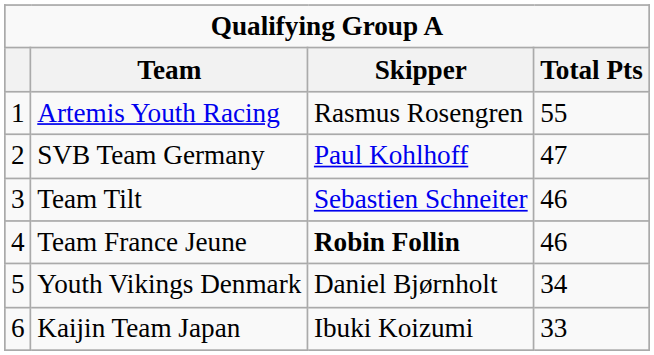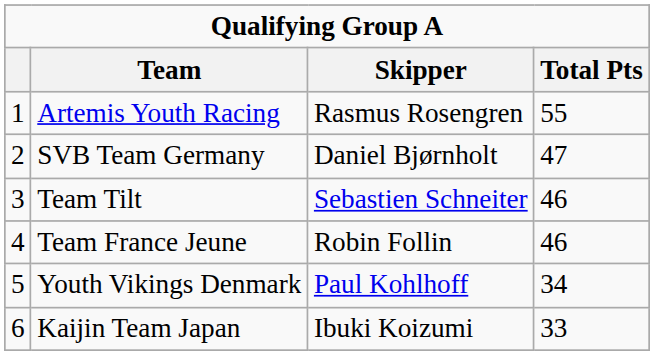(391, 155) Paul Kohlhoff -> (406, 155) Daniel Bjørnholt
(387, 241) bold -> (383, 241) normal
(406, 285) Daniel Bjørnholt -> (391, 285) Paul Kohlhoff
